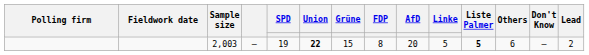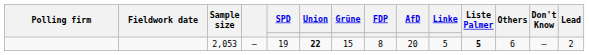(225, 43) 2,003 -> (225, 43) 2,053
